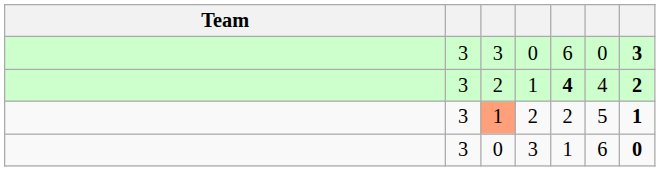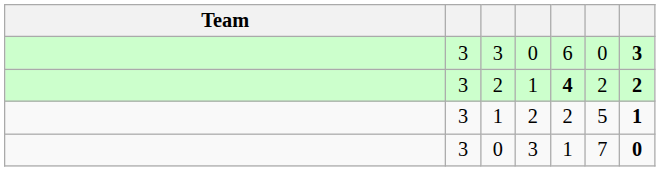(602, 85) 4 -> (602, 85) 2
(498, 117) lightsalmon background -> (498, 117) no background
(602, 149) 6 -> (602, 149) 7
